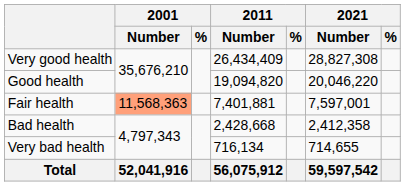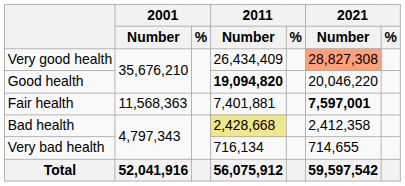(343, 59) no background -> (343, 59) lightsalmon background
(248, 81) normal -> (248, 81) bold
(153, 103) lightsalmon background -> (153, 103) no background
(339, 103) normal -> (339, 103) bold
(244, 125) no background -> (244, 125) khaki background
